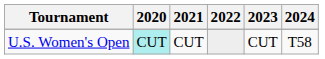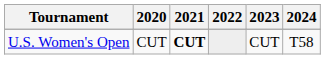(152, 41) paleturquoise background -> (152, 41) no background
(189, 41) normal -> (189, 41) bold
